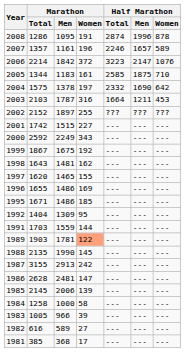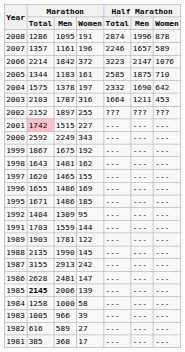(38, 125) no background -> (38, 125) pink background
(85, 239) lightsalmon background -> (85, 239) no background
(38, 290) normal -> (38, 290) bold
